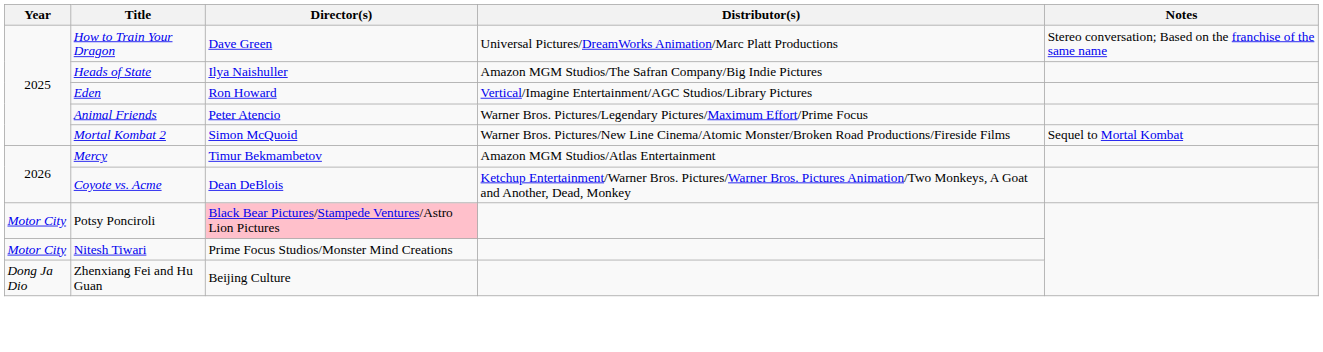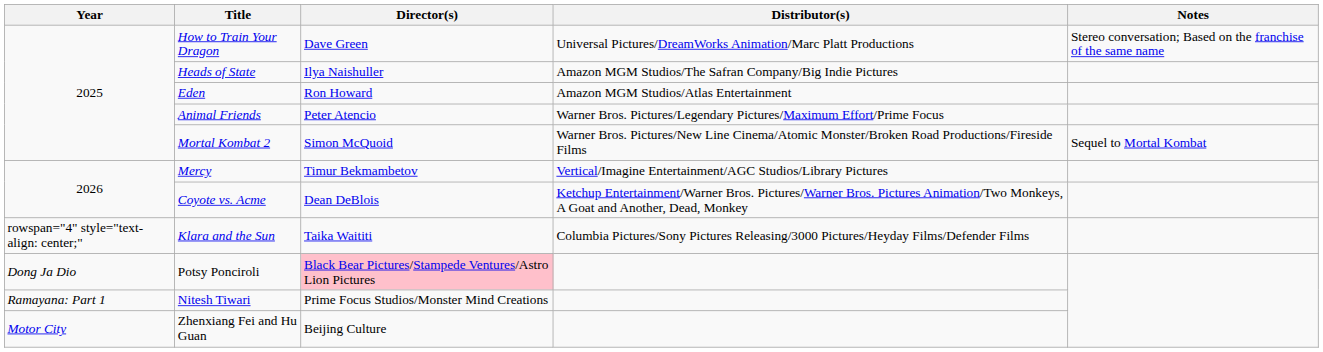(646, 93) Vertical/Imagine Entertainment/AGC Studios/Library Pictures -> (674, 93) Amazon MGM Studios/Atlas Entertainment
(598, 156) Amazon MGM Studios/Atlas Entertainment -> (722, 171) Vertical/Imagine Entertainment/AGC Studios/Library Pictures
+ row: (226, 235)
(37, 220) Motor City -> (42, 271) Dong Ja Dio
(37, 249) Motor City -> (57, 300) Ramayana: Part 1
(30, 277) Dong Ja Dio -> (37, 328) Motor City
